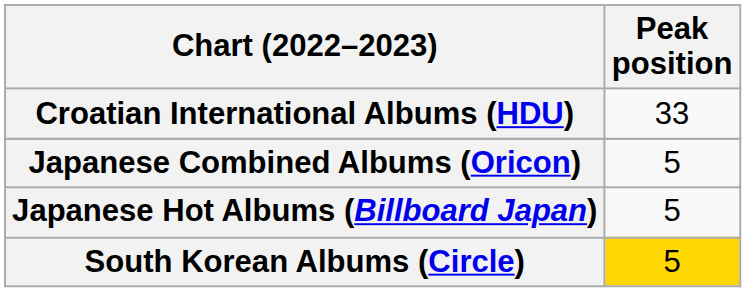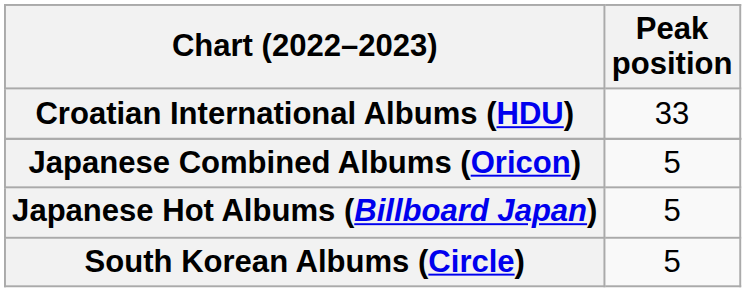(672, 260) gold background -> (672, 260) no background
